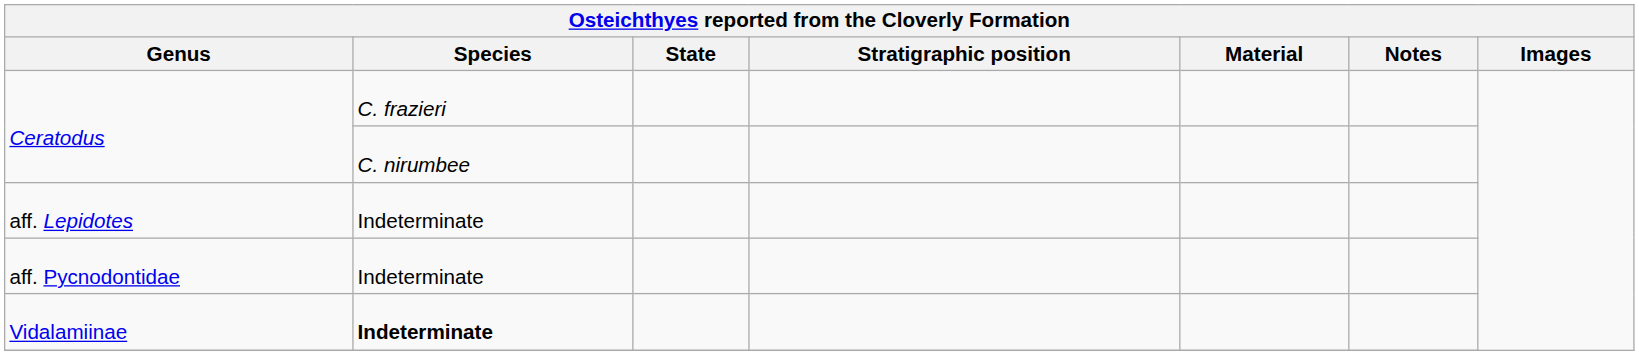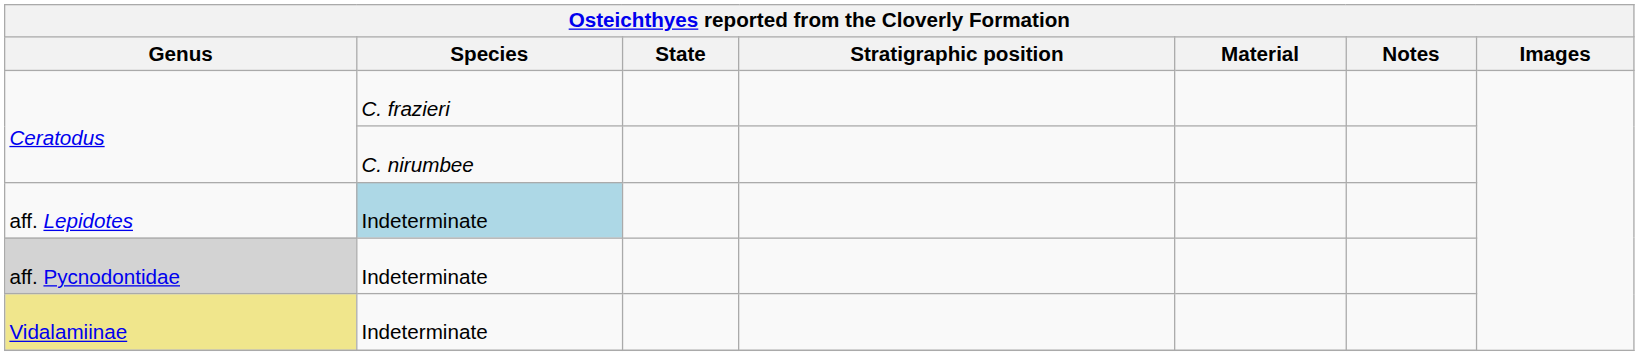(421, 221) no background -> (425, 221) lightblue background
(95, 277) no background -> (95, 277) lightgrey background
(68, 333) no background -> (68, 333) khaki background
(425, 333) bold -> (425, 333) normal
